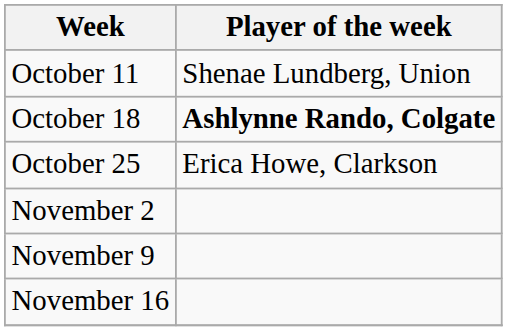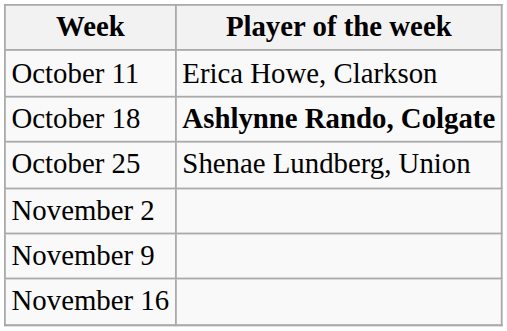(326, 73) Shenae Lundberg, Union -> (310, 73) Erica Howe, Clarkson
(310, 164) Erica Howe, Clarkson -> (326, 164) Shenae Lundberg, Union
